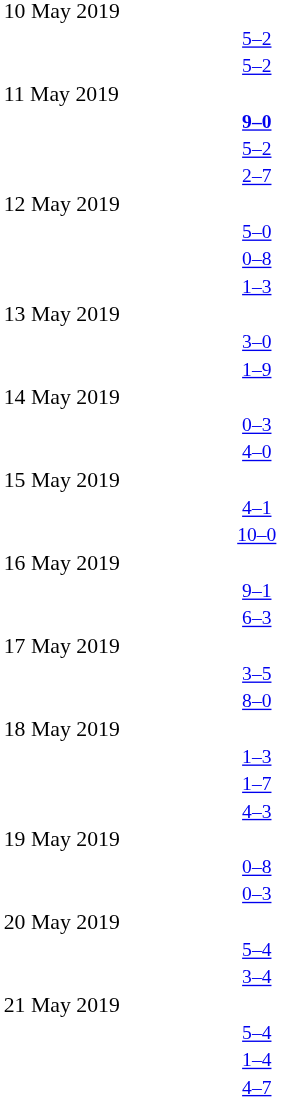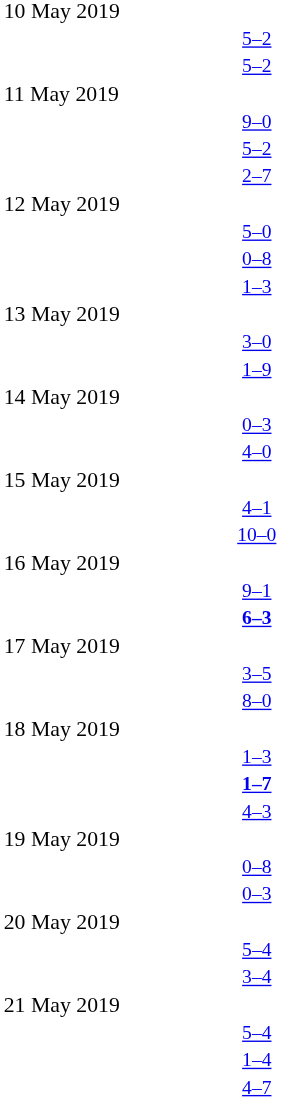(257, 121) bold -> (257, 121) normal
(257, 618) normal -> (257, 618) bold
(257, 784) normal -> (257, 784) bold
